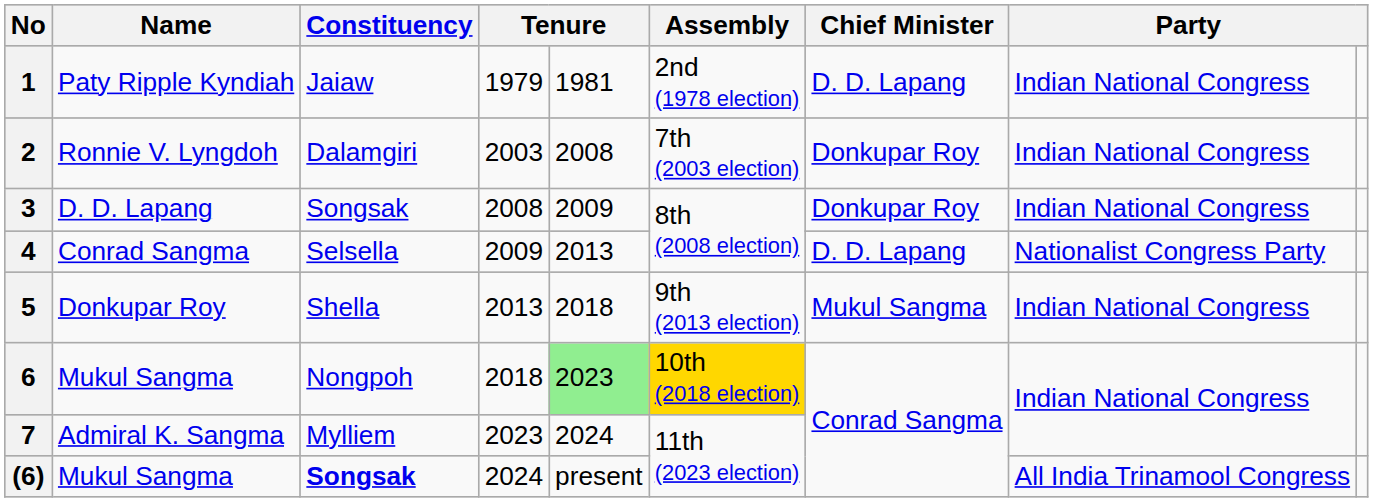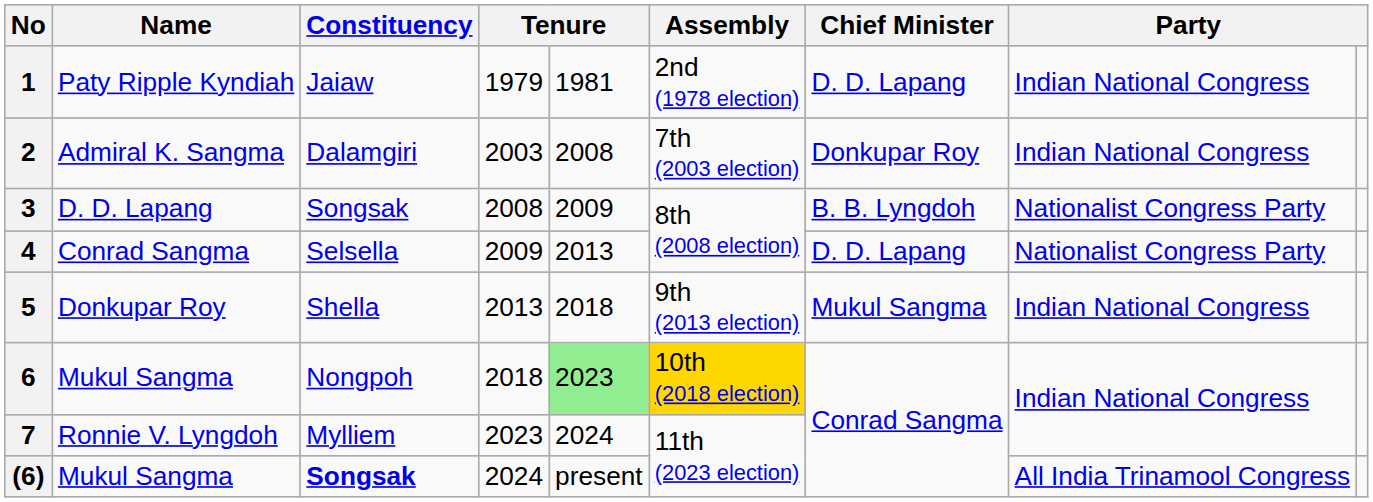(168, 152) Ronnie V. Lyngdoh -> (171, 152) Admiral K. Sangma
(895, 209) Donkupar Roy -> (893, 209) B. B. Lyngdoh
(1162, 209) Indian National Congress -> (1170, 209) Nationalist Congress Party
(171, 434) Admiral K. Sangma -> (168, 434) Ronnie V. Lyngdoh
